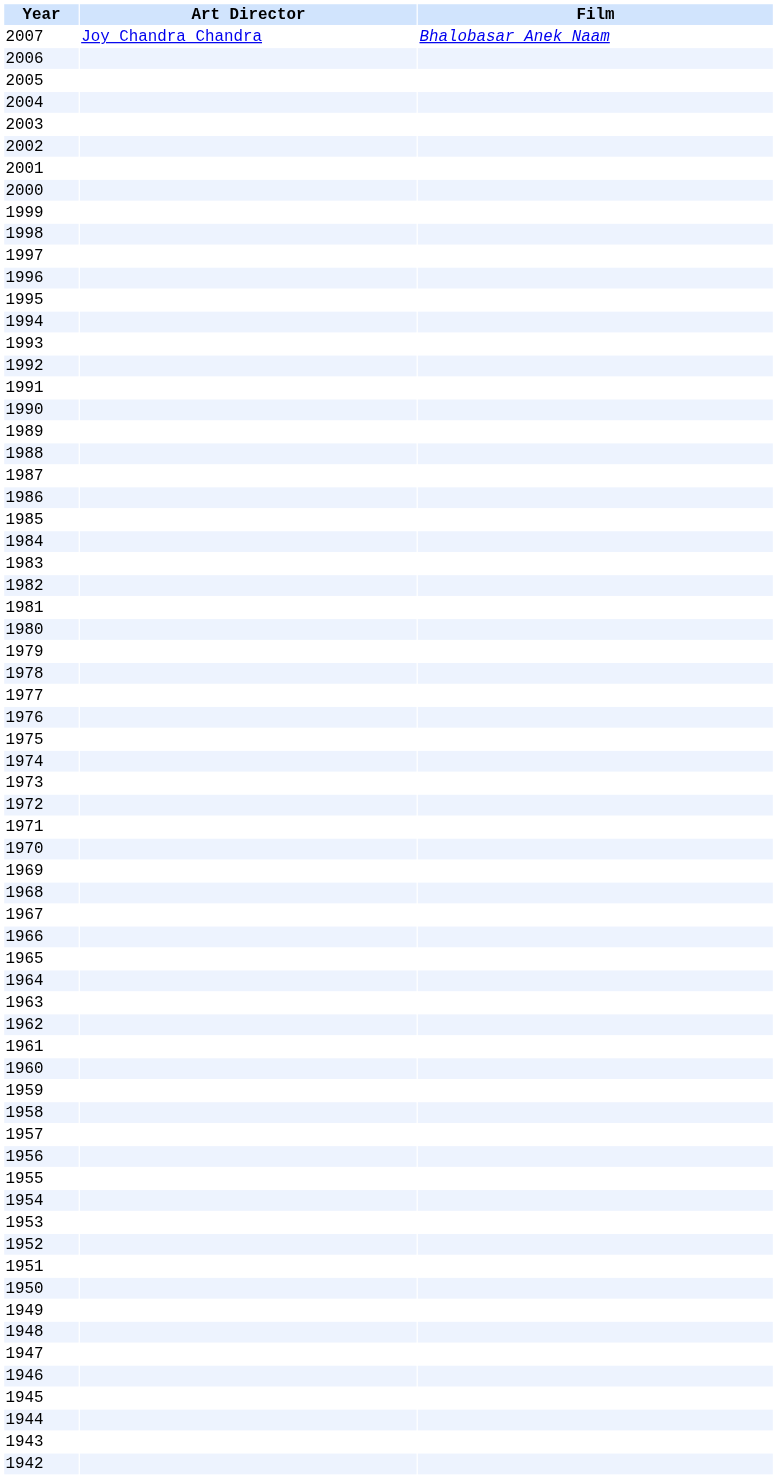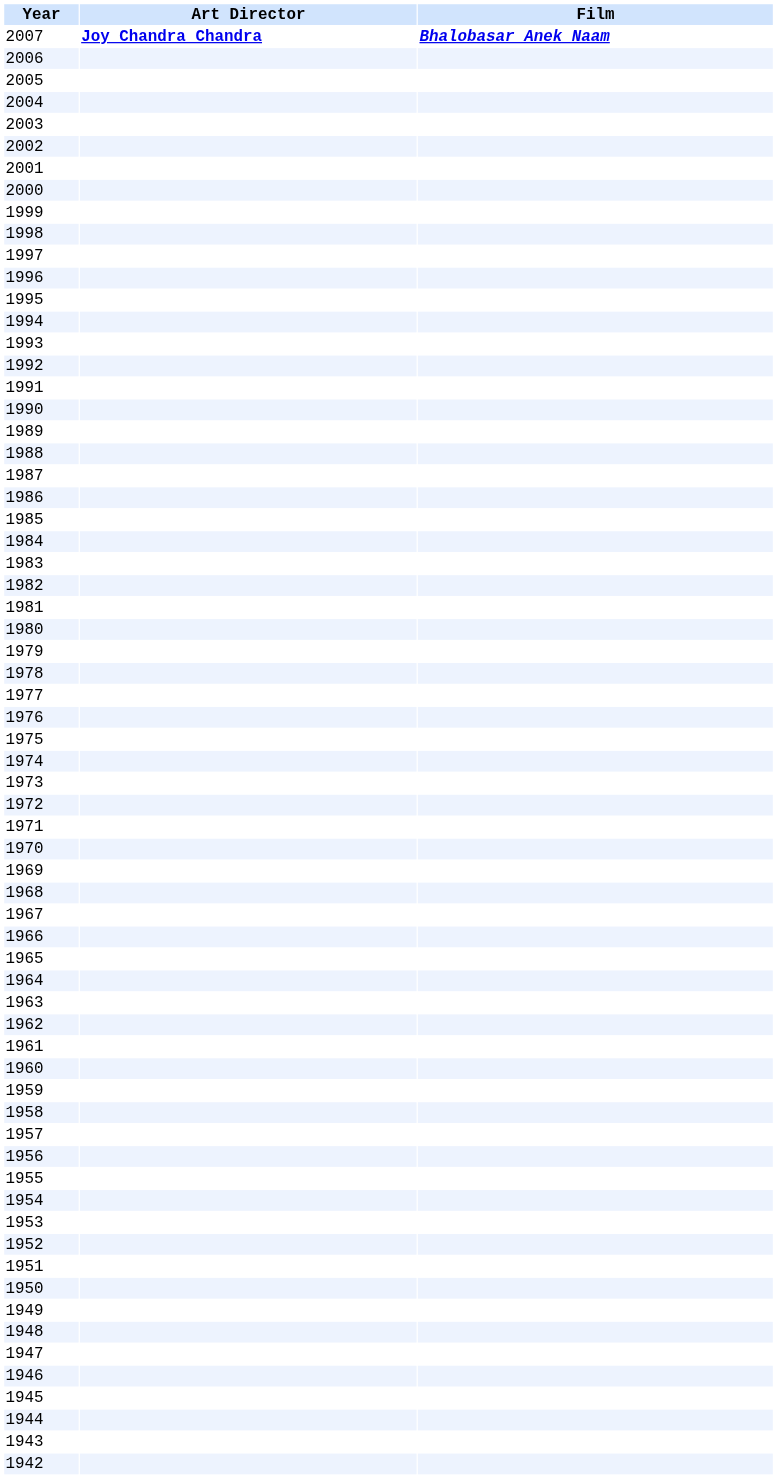(172, 37) normal -> (172, 37) bold
(515, 37) normal -> (515, 37) bold
